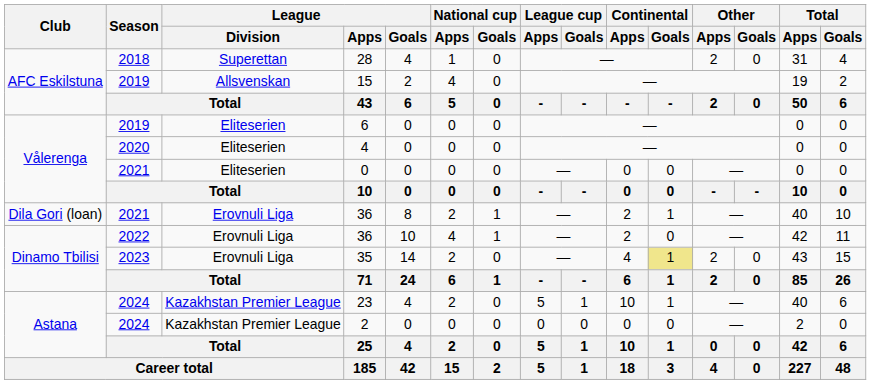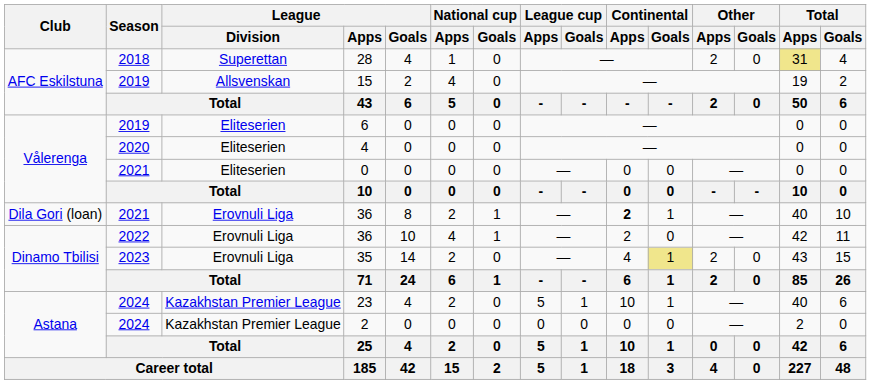(800, 59) no background -> (800, 59) khaki background
(627, 214) normal -> (627, 214) bold
